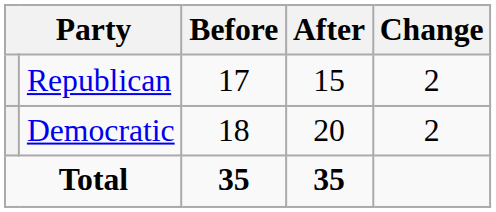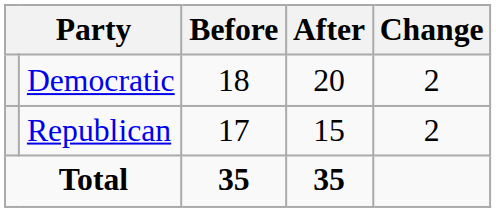rows swapped: (101, 130) <-> (99, 79)
